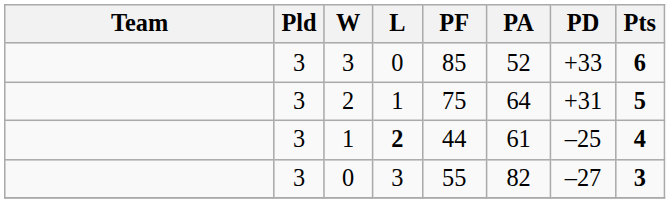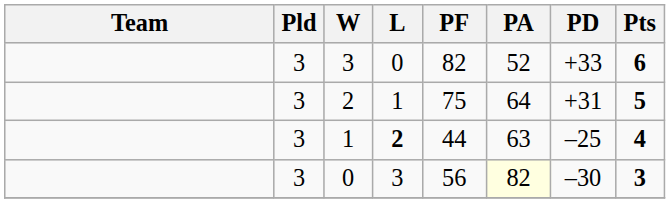(454, 62) 85 -> (454, 62) 82
(519, 139) 61 -> (519, 139) 63
(454, 178) 55 -> (454, 178) 56
(519, 178) no background -> (519, 178) lightyellow background
(583, 178) –27 -> (583, 178) –30
